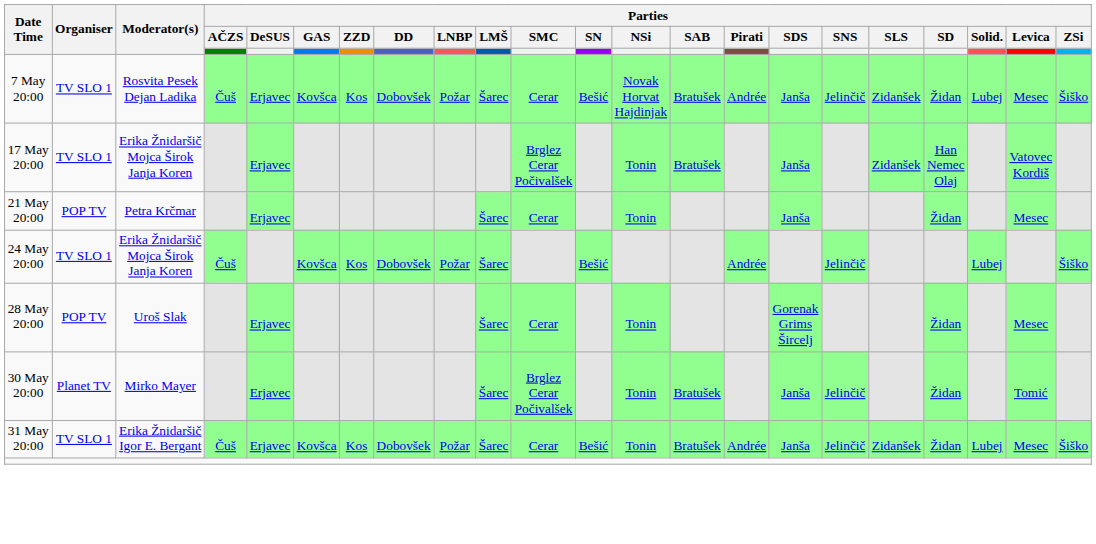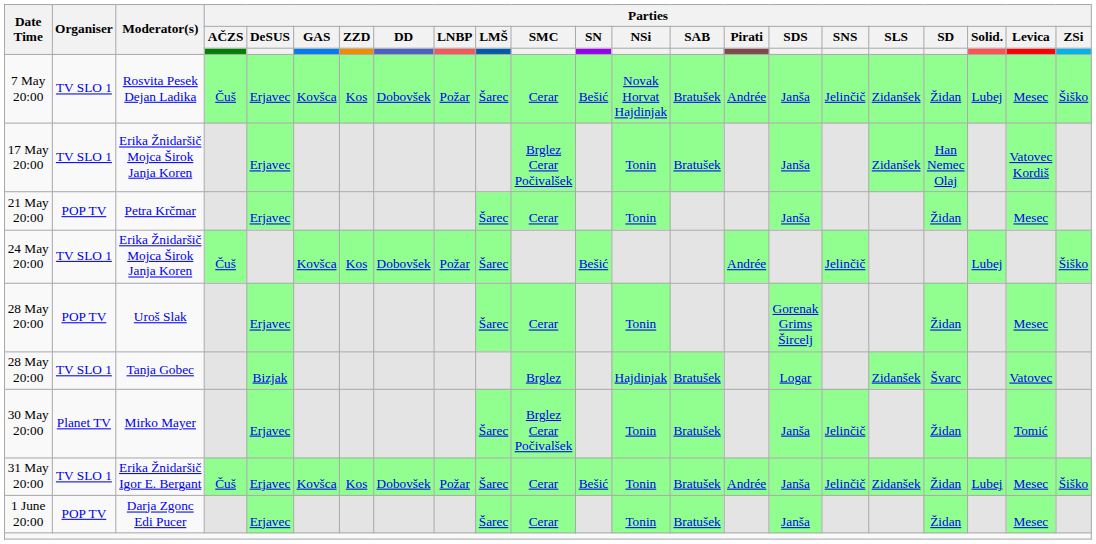+ row: (28, 370)
+ row: (28, 513)
